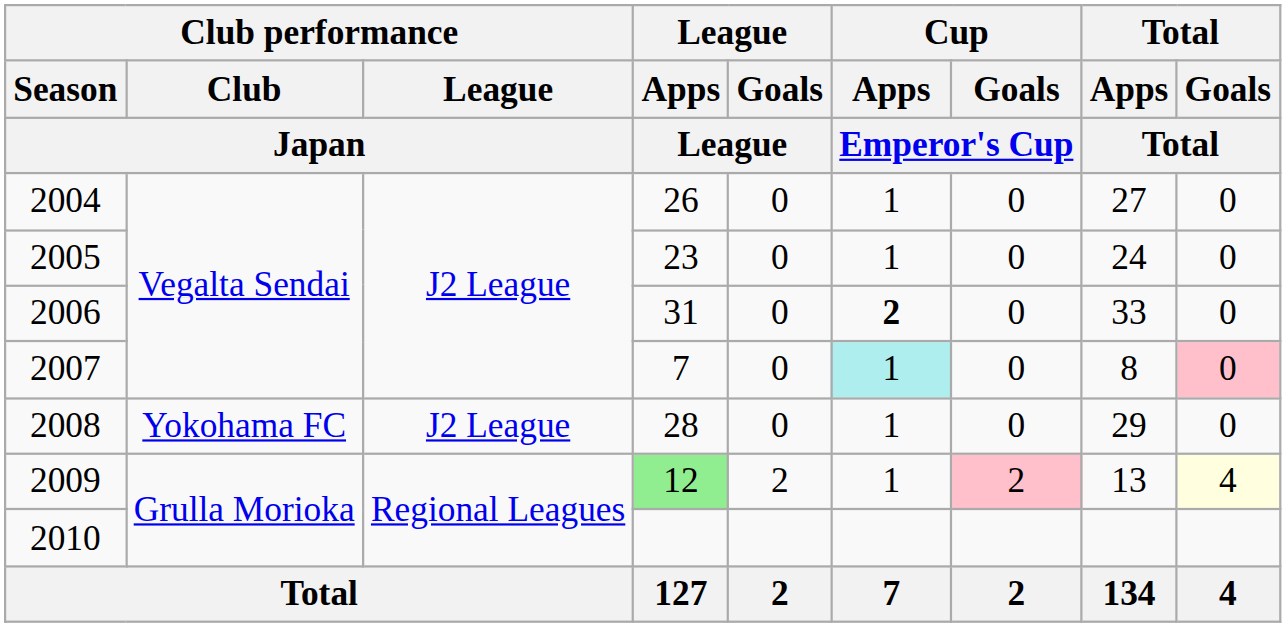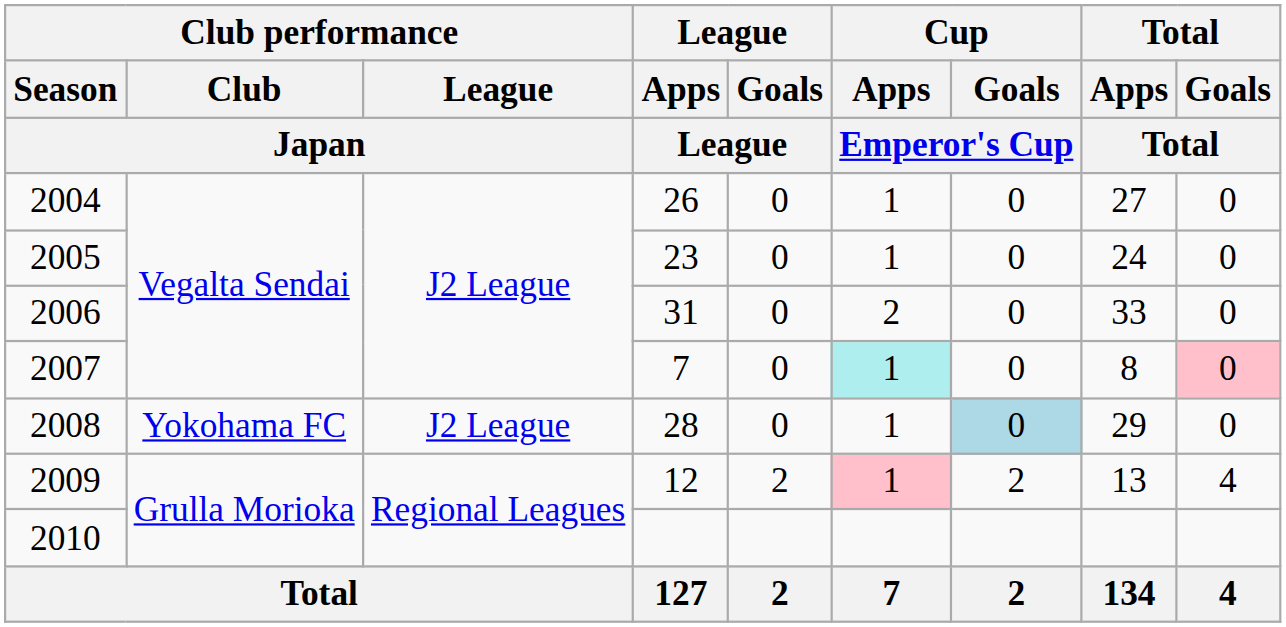(891, 312) bold -> (891, 312) normal
(1016, 425) no background -> (1016, 425) lightblue background
(681, 481) lightgreen background -> (681, 481) no background
(891, 481) no background -> (891, 481) pink background
(1016, 481) pink background -> (1016, 481) no background
(1228, 481) lightyellow background -> (1228, 481) no background
